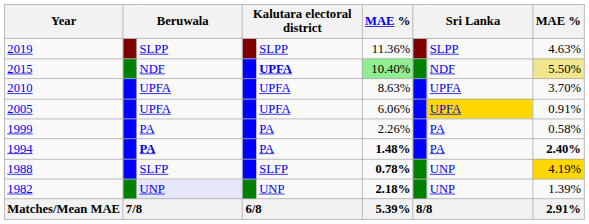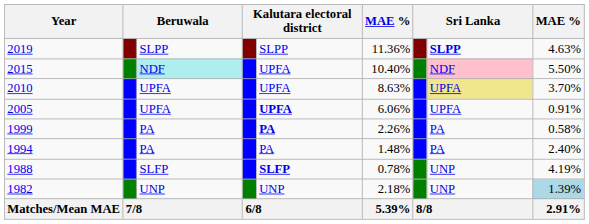(444, 48) normal -> (445, 48) bold
(152, 68) no background -> (152, 68) paleturquoise background
(276, 68) bold -> (275, 68) normal
(391, 68) lightgreen background -> (391, 68) no background
(442, 68) no background -> (442, 68) pink background
(565, 68) khaki background -> (565, 68) no background
(446, 88) no background -> (446, 88) khaki background
(275, 108) normal -> (276, 108) bold
(446, 108) gold background -> (446, 108) no background
(267, 128) normal -> (267, 128) bold
(148, 149) bold -> (147, 149) normal
(393, 149) bold -> (394, 149) normal
(564, 149) bold -> (565, 149) normal
(274, 169) normal -> (275, 169) bold
(393, 169) bold -> (394, 169) normal
(565, 169) gold background -> (565, 169) no background
(152, 189) lavender background -> (152, 189) no background
(393, 189) bold -> (394, 189) normal
(565, 189) no background -> (565, 189) lightblue background
